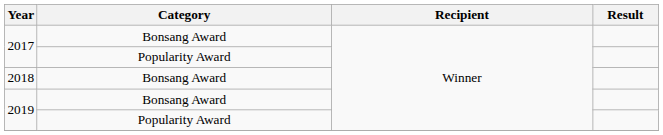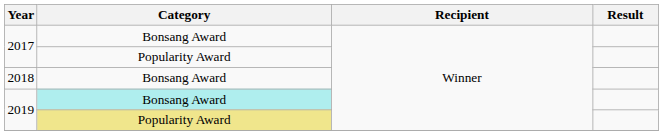(184, 99) no background -> (184, 99) paleturquoise background
(184, 120) no background -> (184, 120) khaki background
